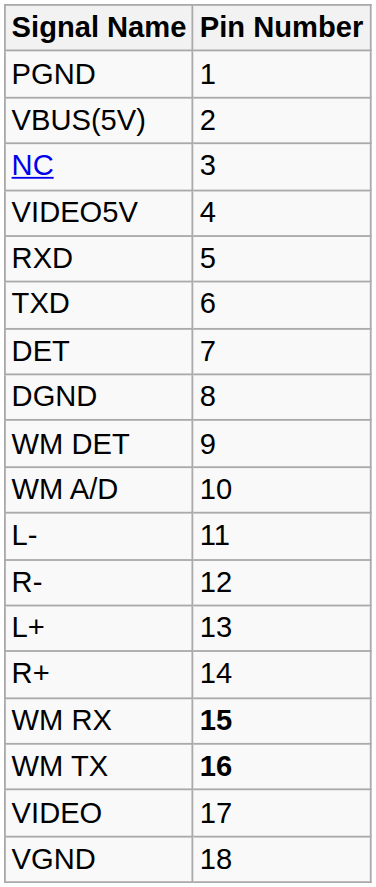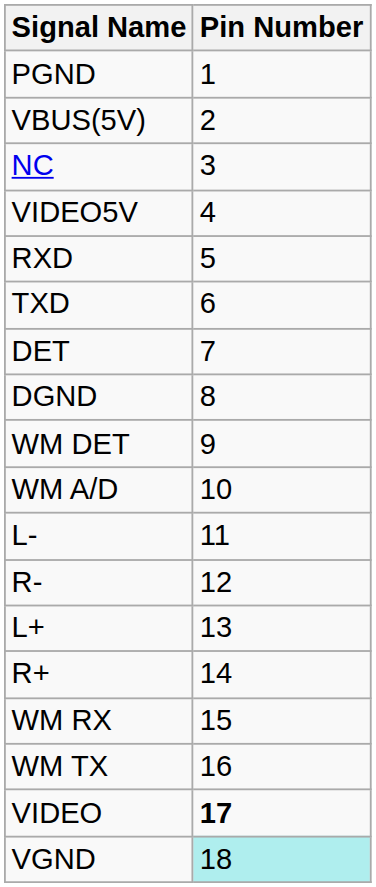(216, 720) bold -> (216, 720) normal
(216, 766) bold -> (216, 766) normal
(216, 812) normal -> (216, 812) bold
(216, 858) no background -> (216, 858) paleturquoise background
